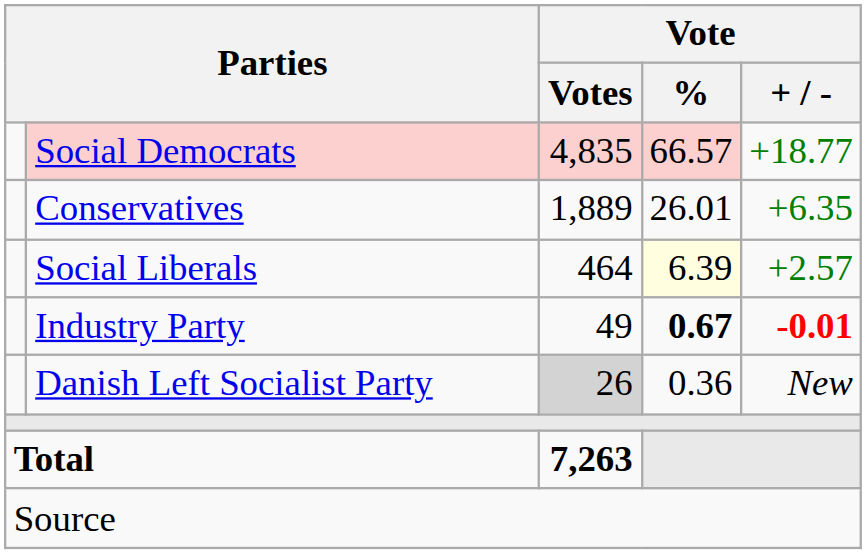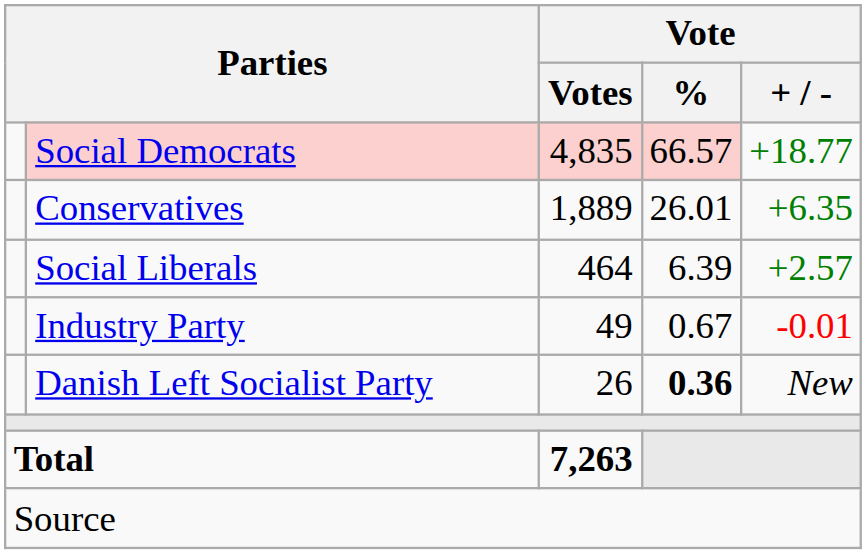(700, 267) lightyellow background -> (700, 267) no background
(700, 325) bold -> (700, 325) normal
(815, 325) bold -> (815, 325) normal
(614, 383) lightgrey background -> (614, 383) no background
(700, 383) normal -> (700, 383) bold
